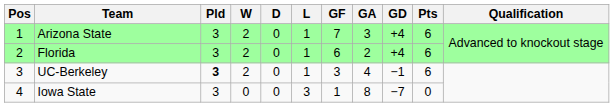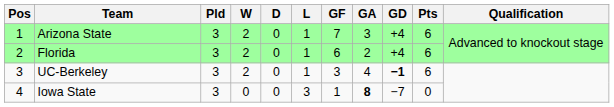(216, 72) bold -> (216, 72) normal
(398, 72) normal -> (398, 72) bold
(367, 92) normal -> (367, 92) bold
